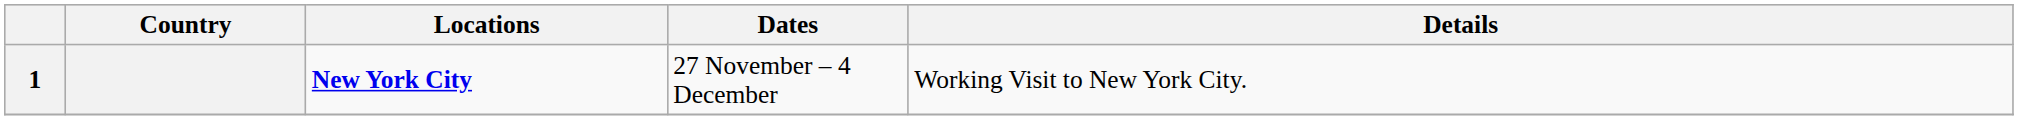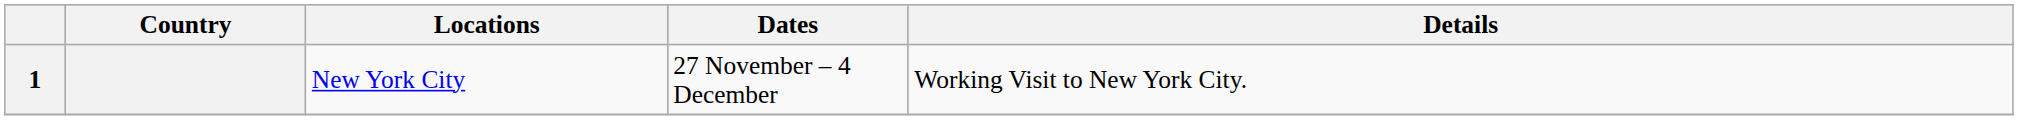(392, 79) bold -> (389, 79) normal
